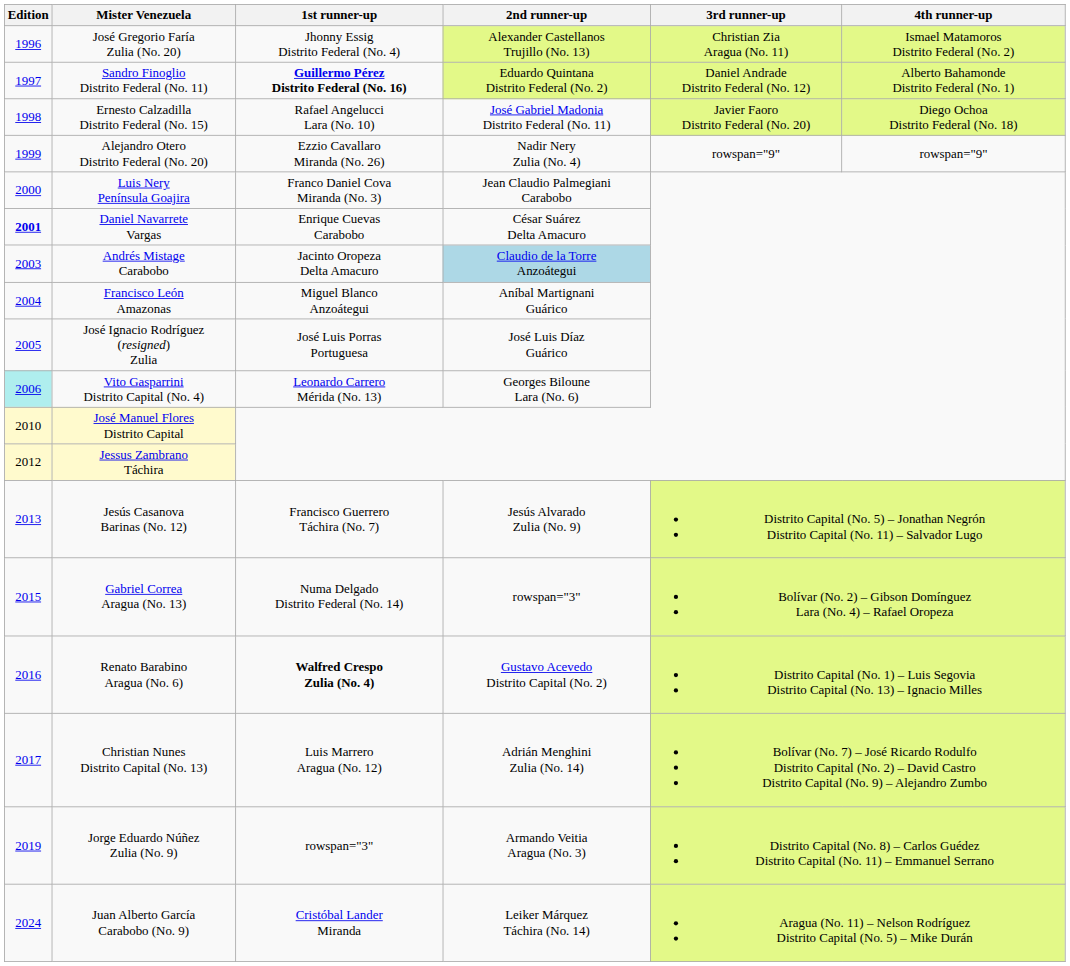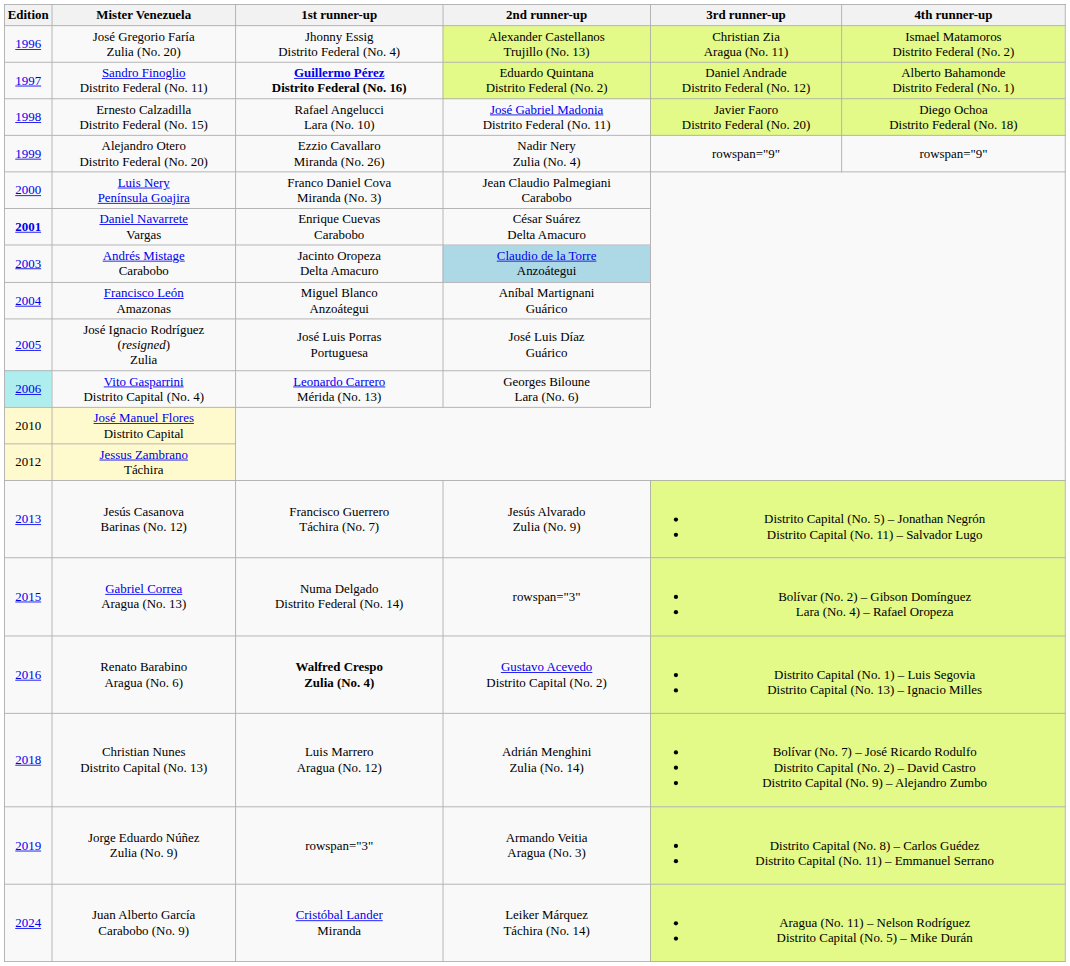(28, 760) 2017 -> (28, 760) 2018
